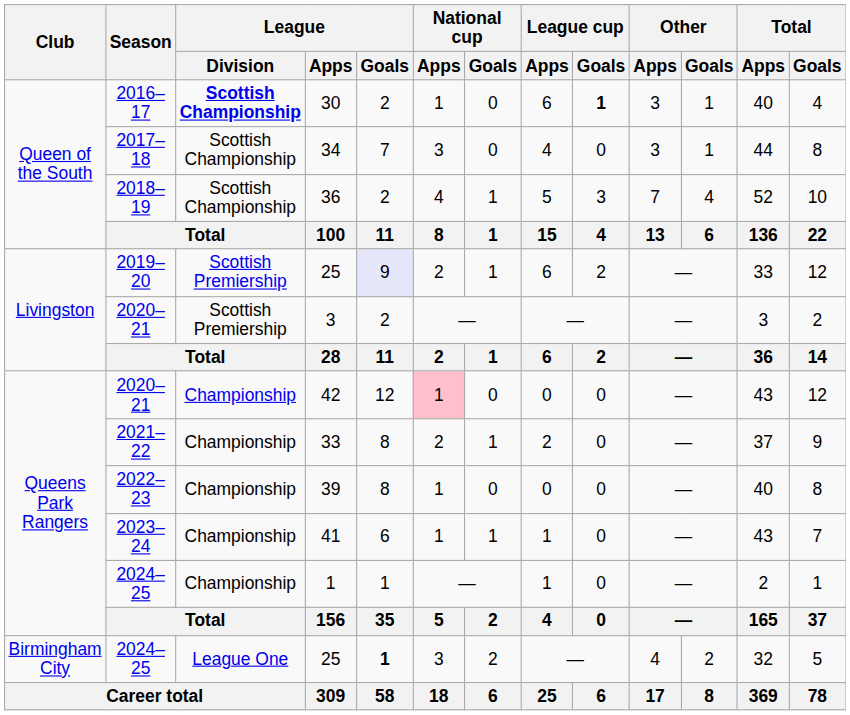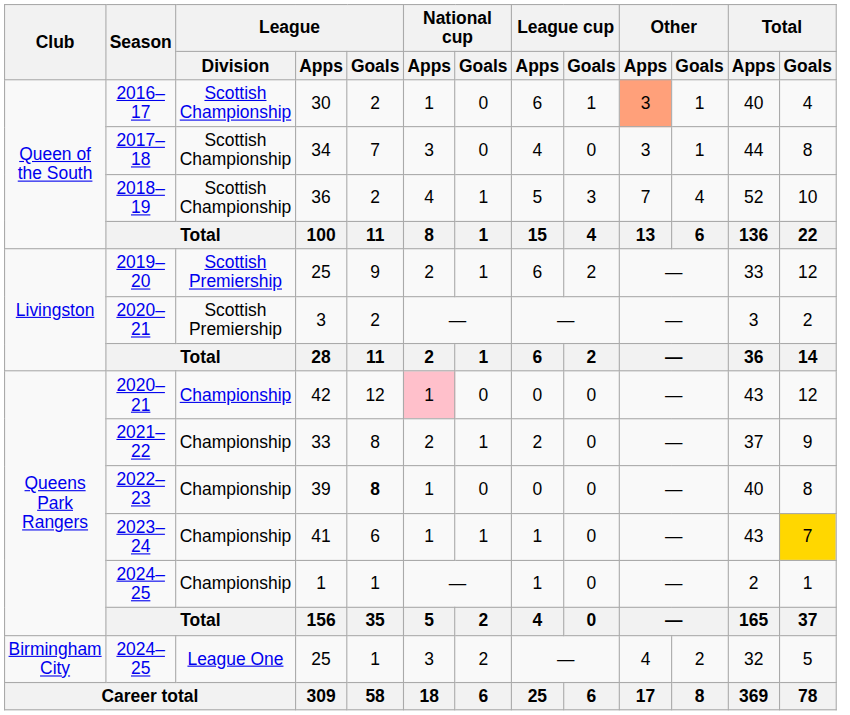(240, 103) bold -> (235, 103) normal
(601, 103) bold -> (591, 103) normal
(655, 103) no background -> (645, 103) lightsalmon background
(385, 272) lavender background -> (375, 272) no background
(385, 489) normal -> (375, 489) bold
(817, 536) no background -> (808, 536) gold background
(385, 658) bold -> (375, 658) normal
